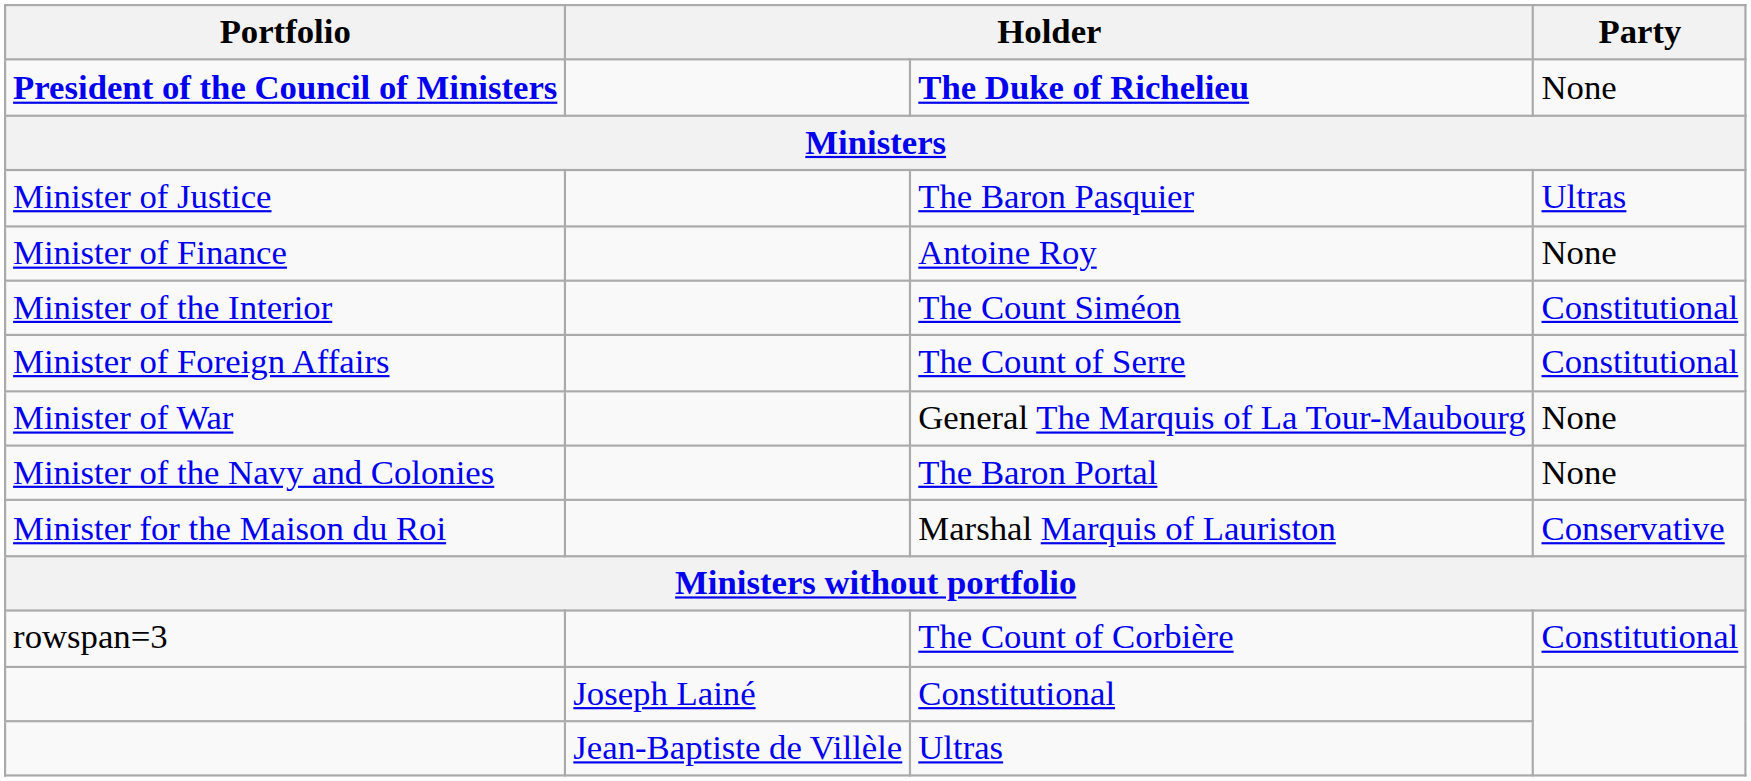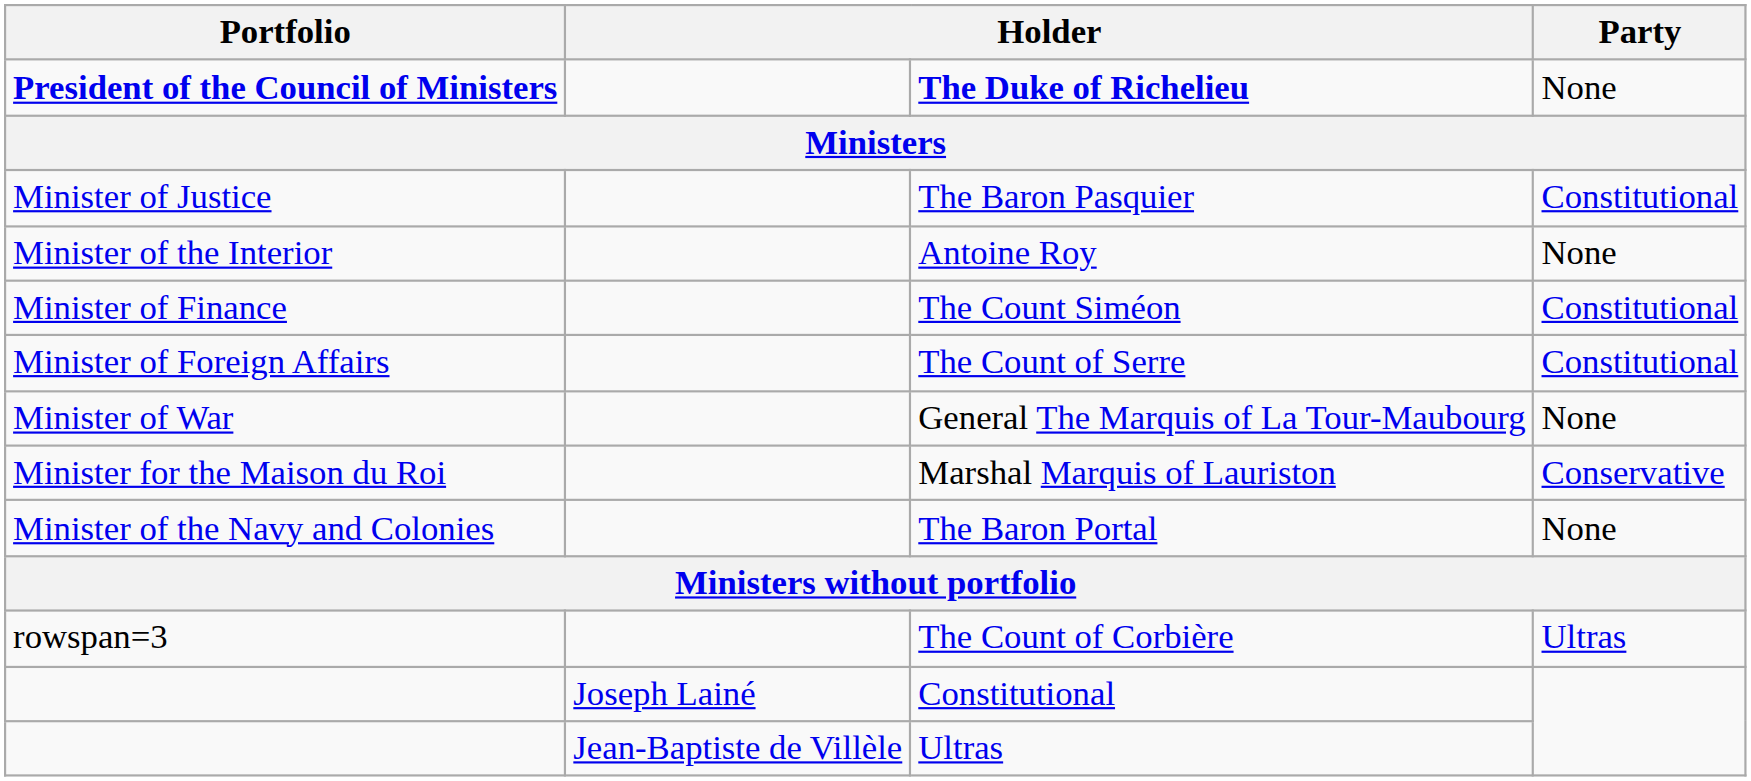(1584, 197) Ultras -> (1640, 197) Constitutional
(150, 252) Minister of Finance -> (173, 252) Minister of the Interior
(173, 307) Minister of the Interior -> (150, 307) Minister of Finance
rows swapped: (1038, 472) <-> (1127, 527)
(1640, 637) Constitutional -> (1584, 637) Ultras
